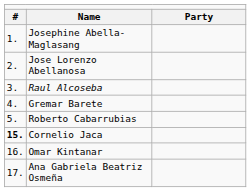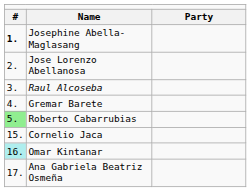(12, 38) normal -> (12, 38) bold
(12, 119) no background -> (12, 119) lightgreen background
(15, 135) bold -> (15, 135) normal
(15, 151) no background -> (15, 151) paleturquoise background
